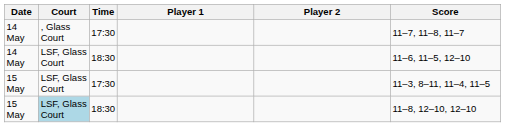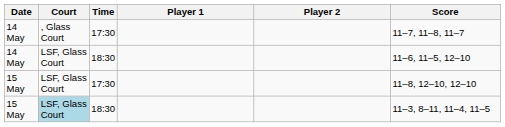(441, 84) 11–3, 8–11, 11–4, 11–5 -> (434, 84) 11–8, 12–10, 12–10
(434, 109) 11–8, 12–10, 12–10 -> (441, 109) 11–3, 8–11, 11–4, 11–5
